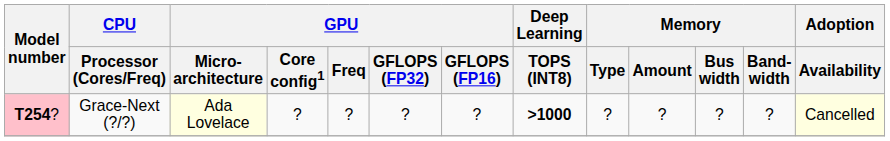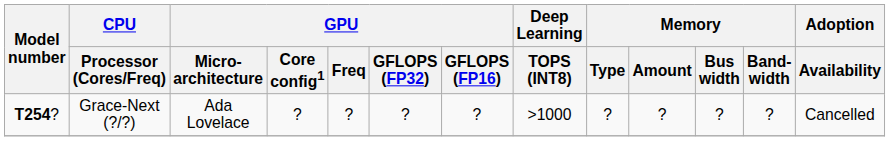(37, 115) pink background -> (37, 115) no background
(218, 115) lightyellow background -> (218, 115) no background
(550, 115) bold -> (550, 115) normal
(840, 115) lightyellow background -> (840, 115) no background
